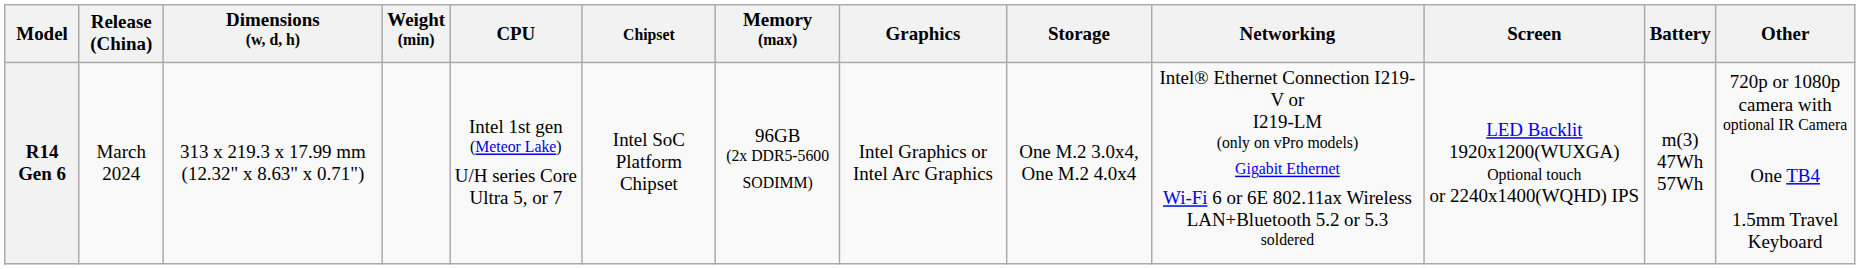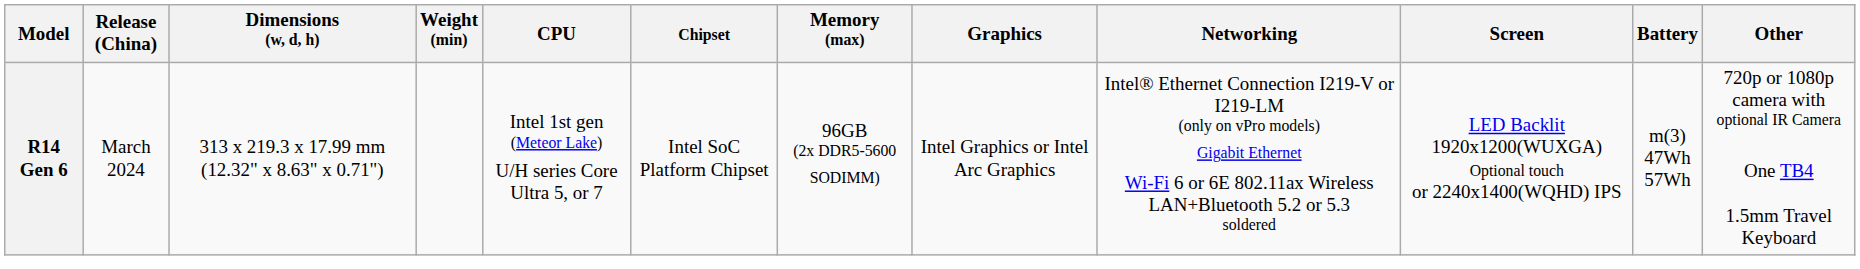- column: (1079, 33)
